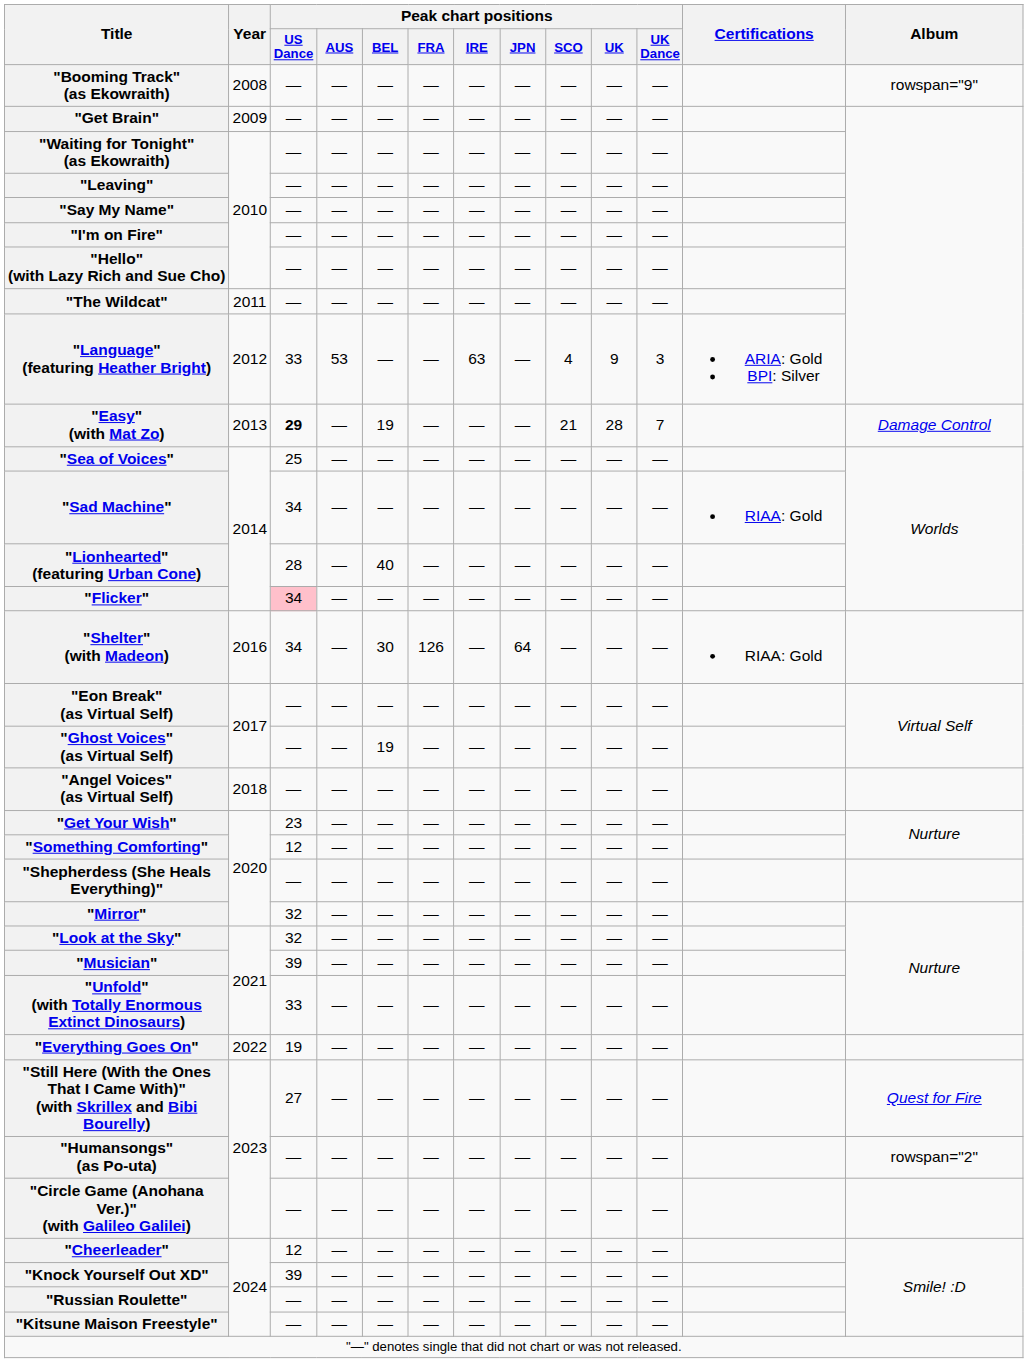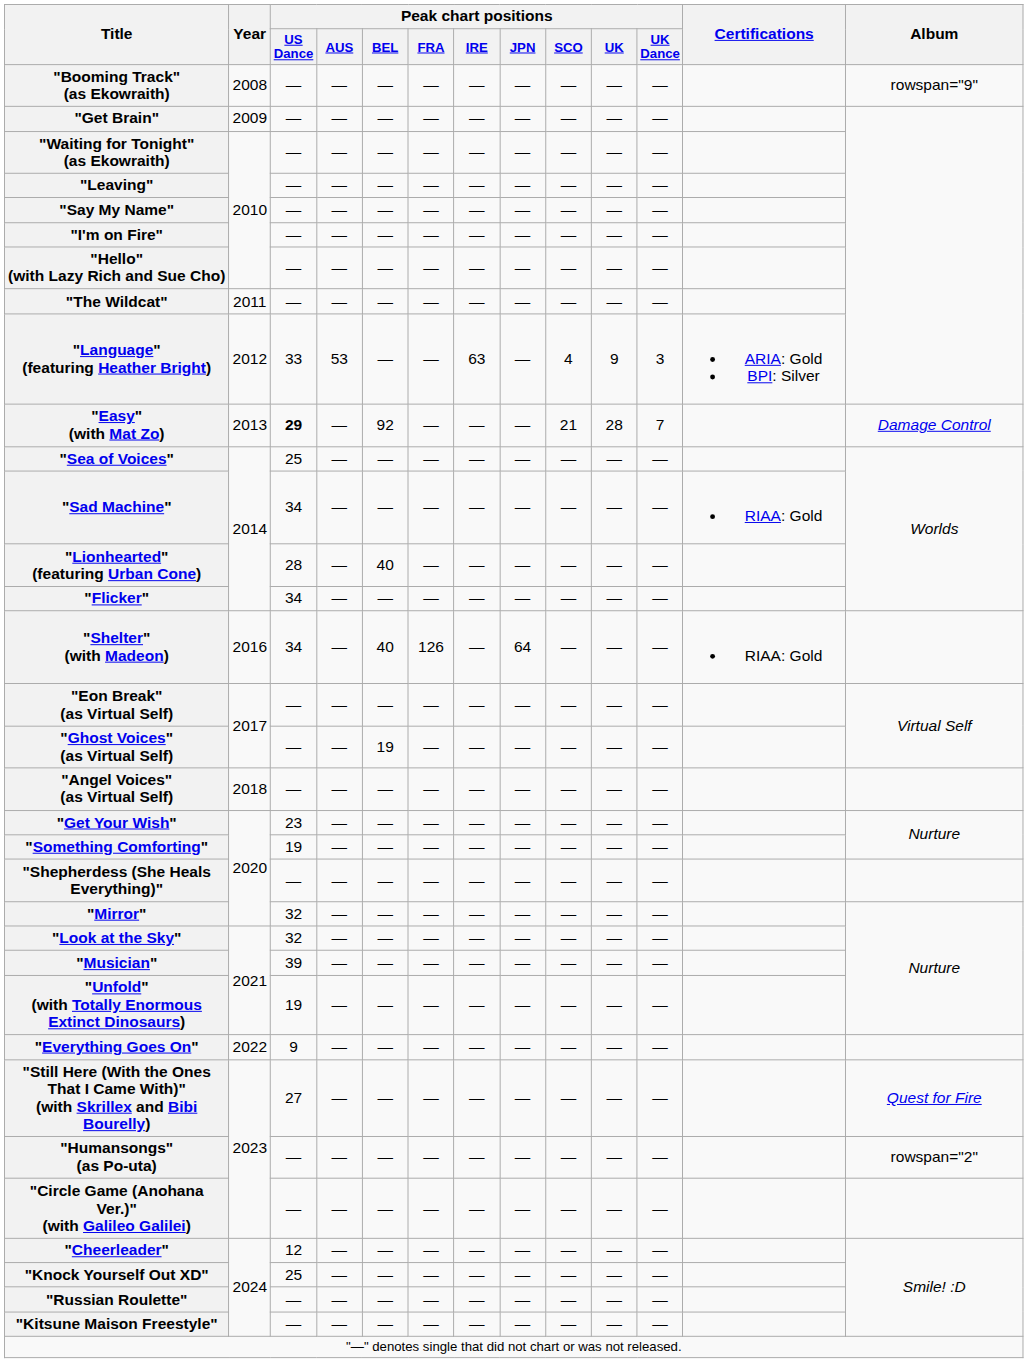(385, 425) 19 -> (385, 425) 92
(294, 598) pink background -> (294, 598) no background
(385, 647) 30 -> (385, 647) 40
(294, 847) 12 -> (294, 847) 19
(294, 1005) 33 -> (294, 1005) 19
(294, 1047) 19 -> (294, 1047) 9
(294, 1274) 39 -> (294, 1274) 25
